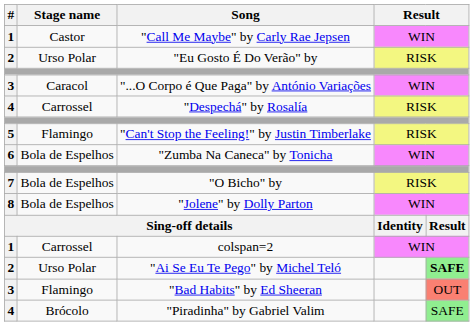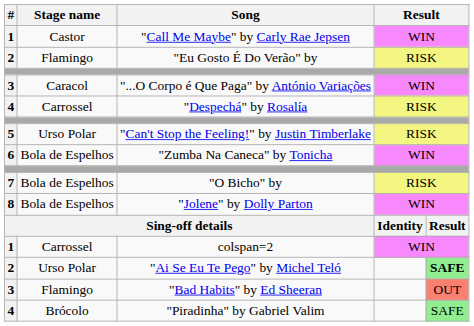(67, 57) Urso Polar -> (67, 57) Flamingo
(67, 134) Flamingo -> (67, 134) Urso Polar
